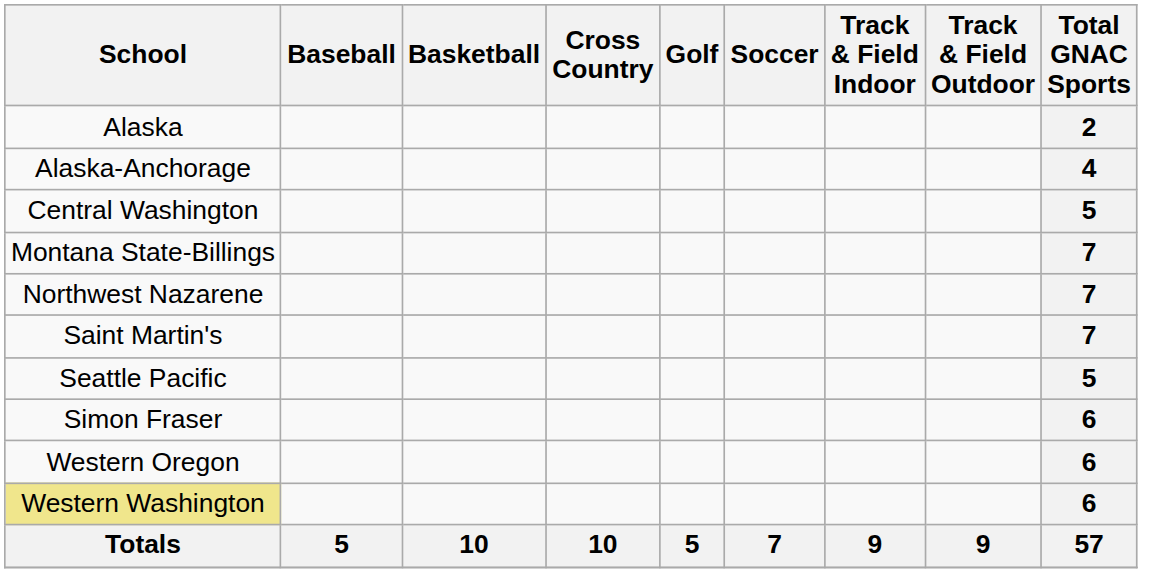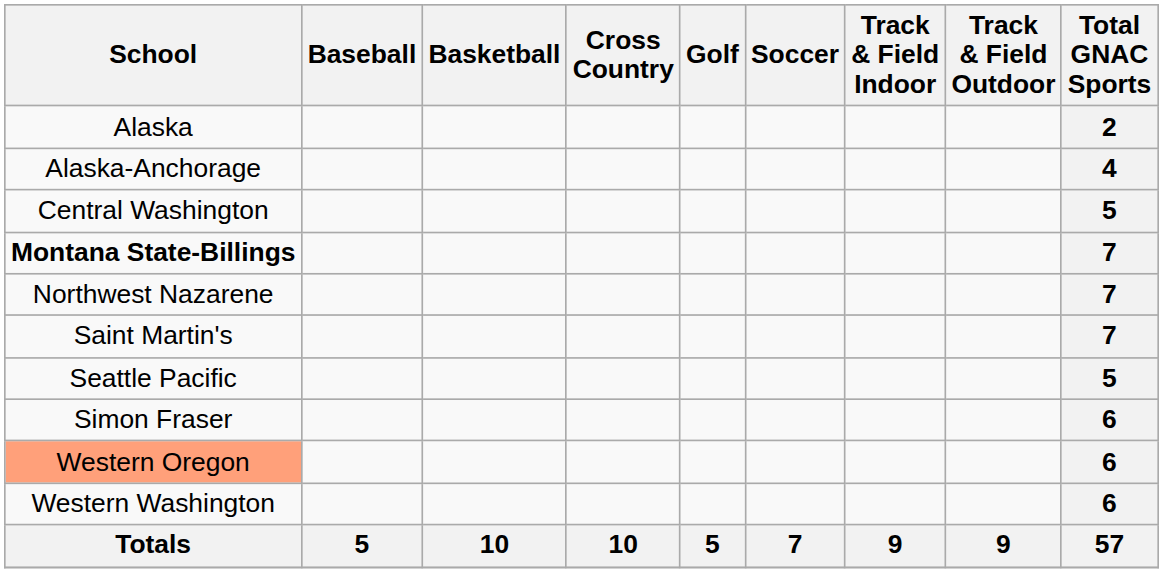(143, 252) normal -> (153, 252) bold
(143, 461) no background -> (153, 461) lightsalmon background
(143, 503) khaki background -> (153, 503) no background
